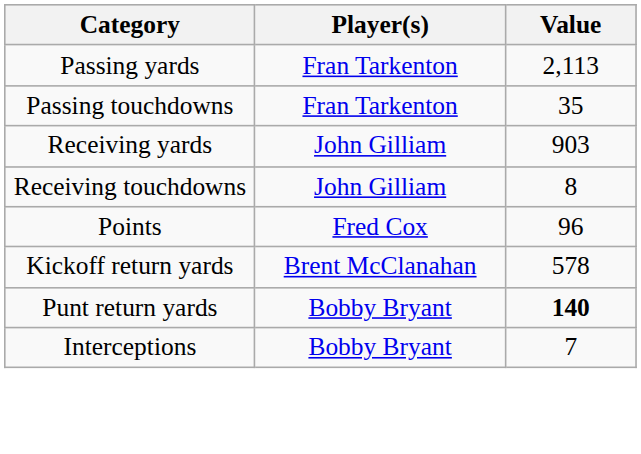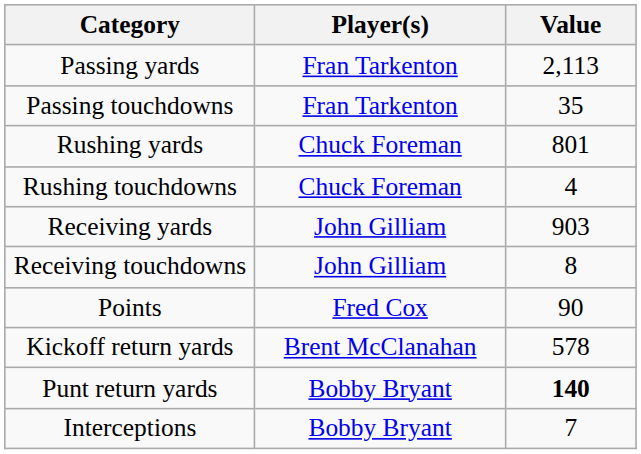+ row: (130, 145)
+ row: (130, 186)
(571, 226) 96 -> (571, 307) 90
